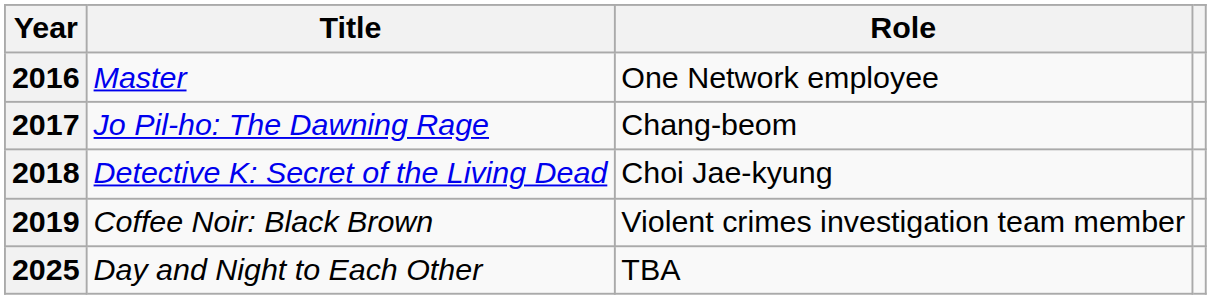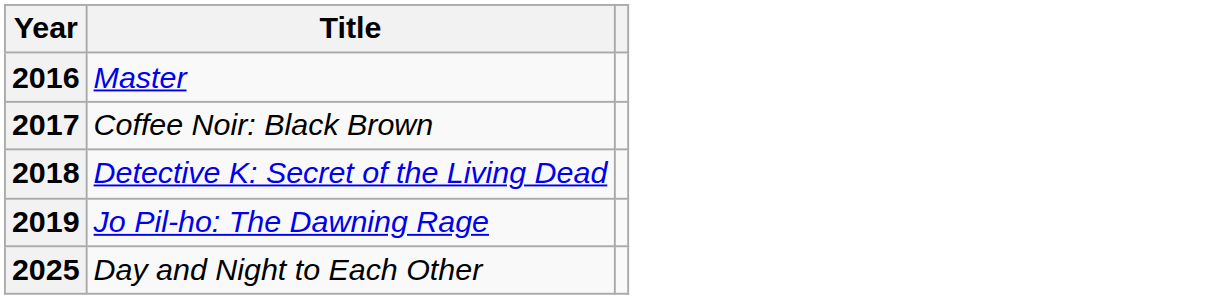- column: (903, 28)
(291, 125) Jo Pil-ho: The Dawning Rage -> (263, 125) Coffee Noir: Black Brown
(263, 221) Coffee Noir: Black Brown -> (291, 221) Jo Pil-ho: The Dawning Rage
